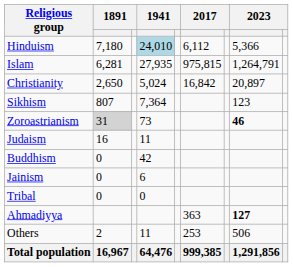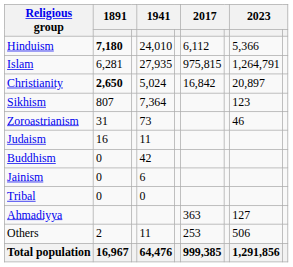(109, 45) normal -> (109, 45) bold
(156, 45) lightblue background -> (156, 45) no background
(109, 83) normal -> (109, 83) bold
(102, 121) lightgrey background -> (102, 121) no background
(238, 121) bold -> (238, 121) normal
(241, 214) bold -> (241, 214) normal
